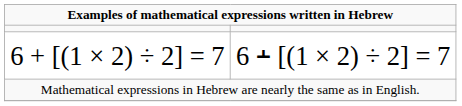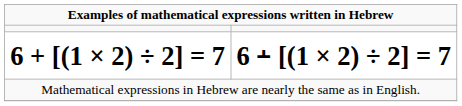(117, 55) normal -> (118, 55) bold
(343, 55) normal -> (344, 55) bold
